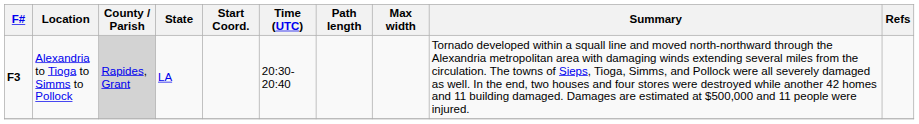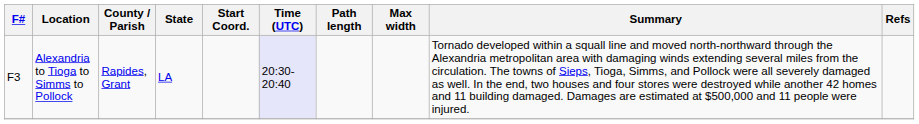(14, 77) bold -> (14, 77) normal
(124, 77) lightgrey background -> (124, 77) no background
(278, 77) no background -> (278, 77) lavender background
